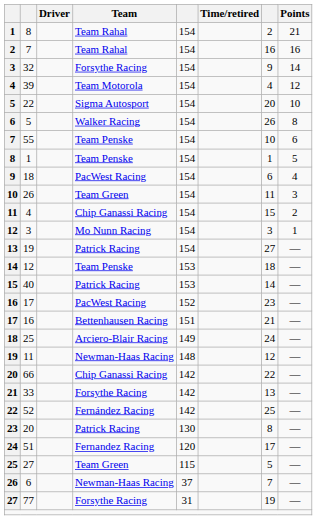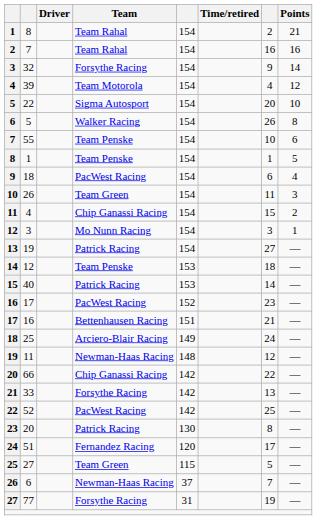(115, 410) Fernández Racing -> (111, 410) PacWest Racing
